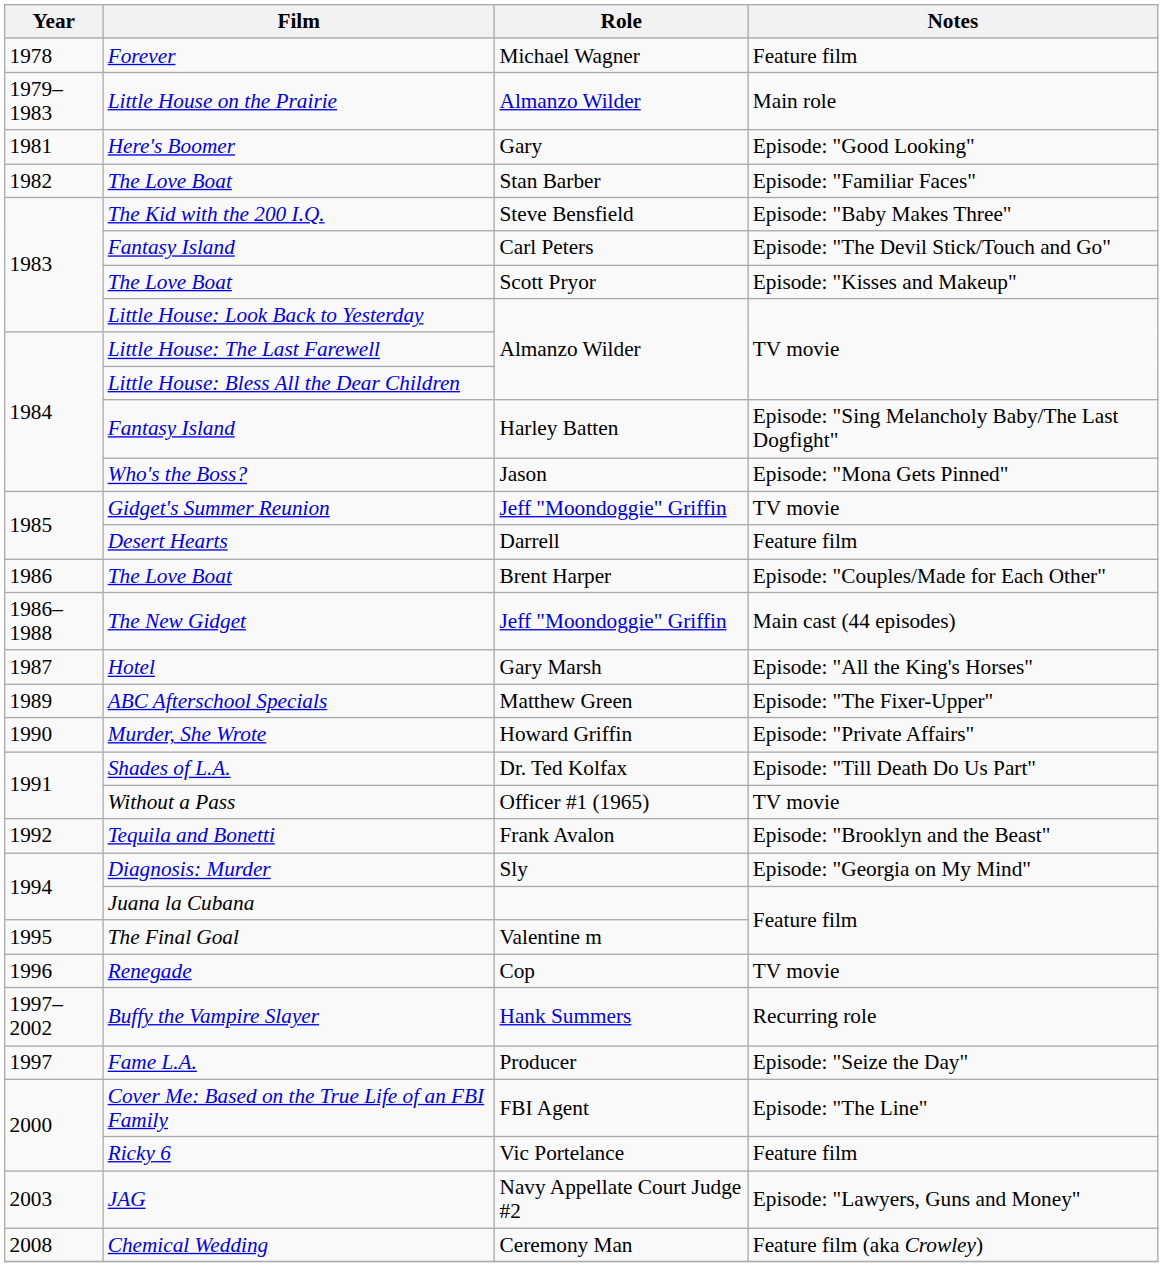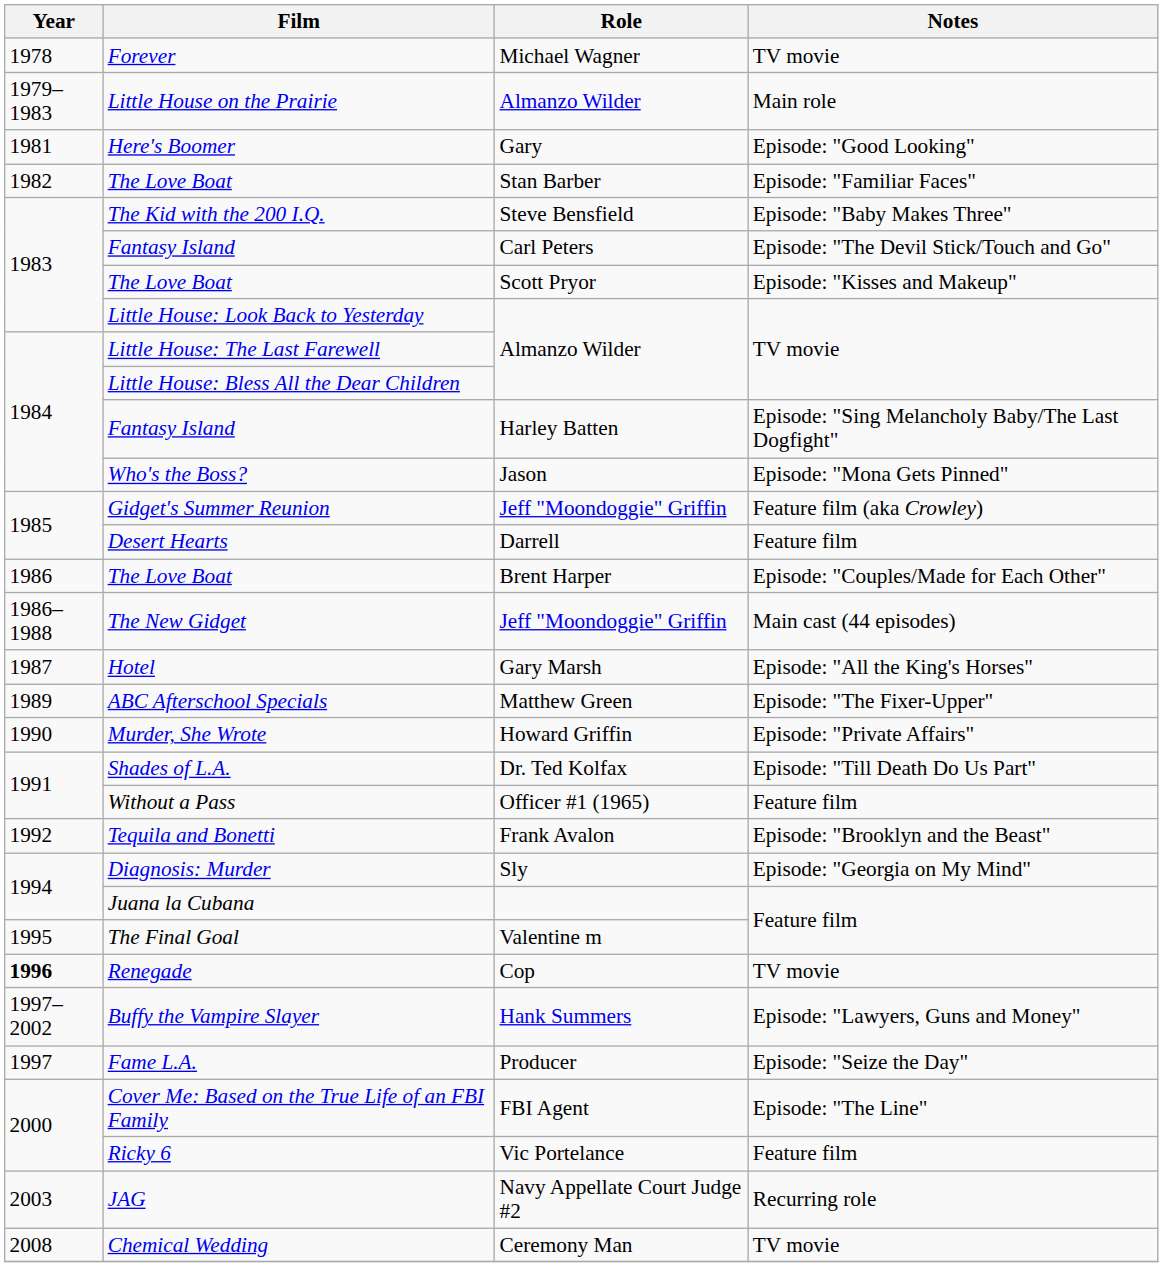(805, 55) Feature film -> (796, 55) TV movie
(796, 507) TV movie -> (868, 507) Feature film (aka Crowley)
(796, 801) TV movie -> (805, 801) Feature film
(31, 970) normal -> (31, 970) bold
(815, 1016) Recurring role -> (917, 1016) Episode: "Lawyers, Guns and Money"
(917, 1199) Episode: "Lawyers, Guns and Money" -> (815, 1199) Recurring role
(868, 1244) Feature film (aka Crowley) -> (796, 1244) TV movie
